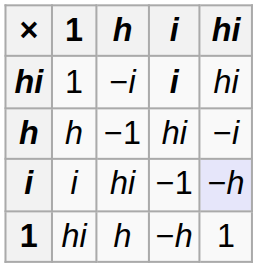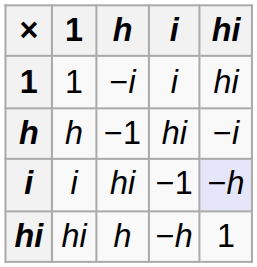(29, 81) hi -> (29, 81) 1
(174, 81) bold -> (174, 81) normal
(29, 235) 1 -> (29, 235) hi
